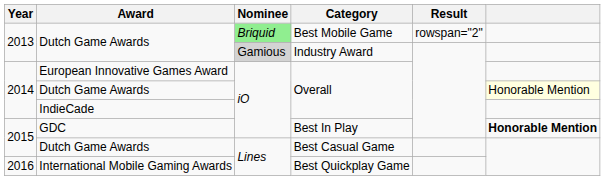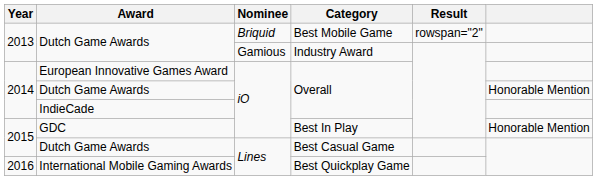(256, 33) lightgreen background -> (256, 33) no background
(261, 52) lightgrey background -> (261, 52) no background
(539, 90) lightyellow background -> (539, 90) no background
(543, 128) bold -> (539, 128) normal
